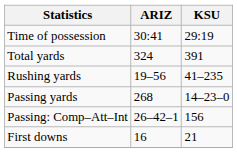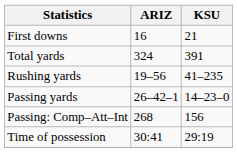rows swapped: (37, 137) <-> (57, 35)
(143, 96) 268 -> (156, 96) 26–42–1
(156, 116) 26–42–1 -> (143, 116) 268
